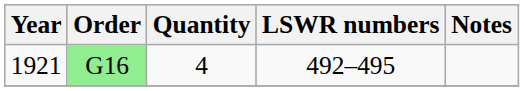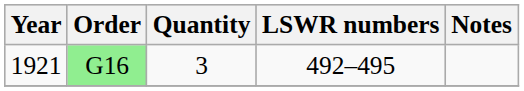(202, 65) 4 -> (202, 65) 3
